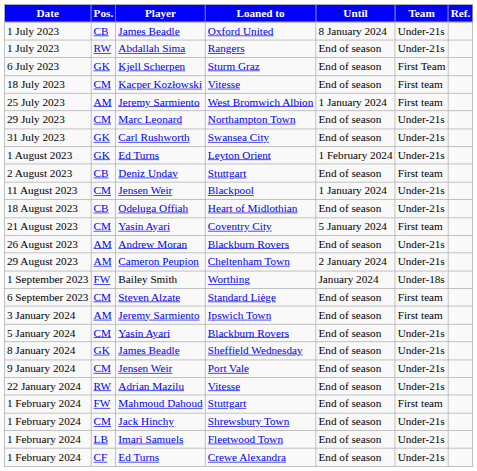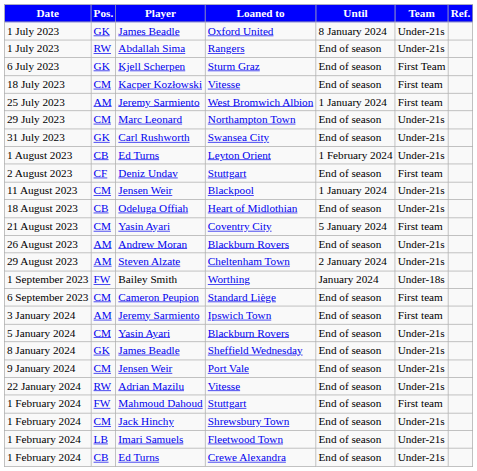(101, 31) CB -> (102, 31) GK
(102, 155) GK -> (101, 155) CB
(101, 173) CB -> (100, 173) CF
(159, 262) Cameron Peupion -> (149, 262) Steven Alzate
(149, 297) Steven Alzate -> (159, 297) Cameron Peupion
(100, 457) CF -> (101, 457) CB
